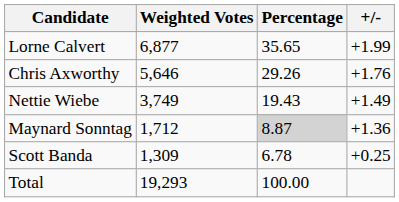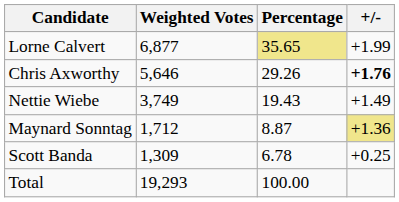(281, 45) no background -> (281, 45) khaki background
(371, 73) normal -> (371, 73) bold
(277, 127) lightgrey background -> (277, 127) no background
(371, 127) no background -> (371, 127) khaki background
